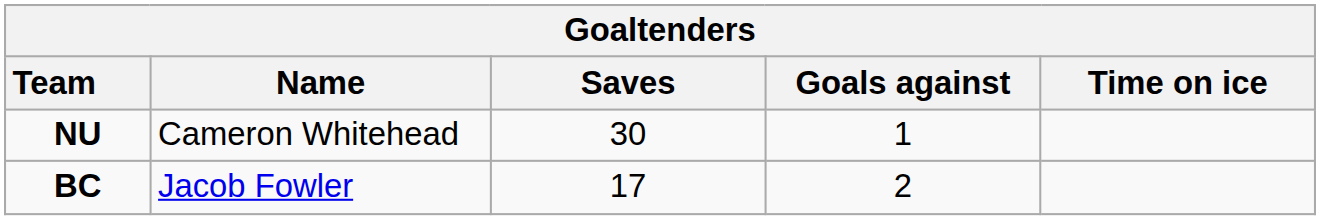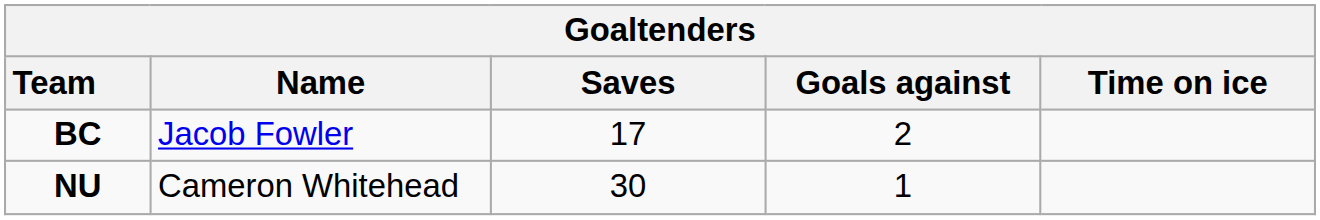rows swapped: (78, 186) <-> (78, 134)
